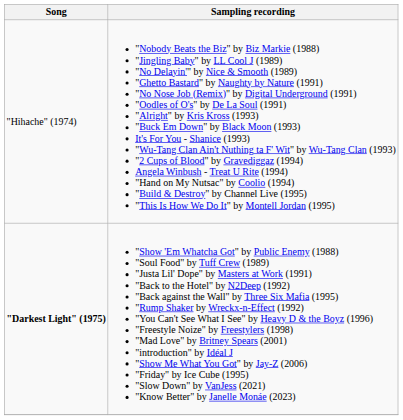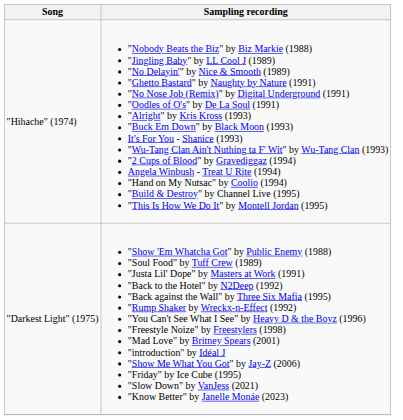(56, 319) bold -> (53, 319) normal
